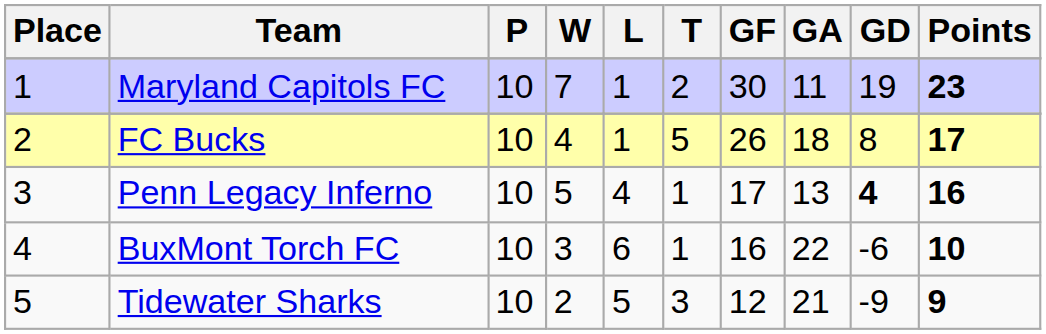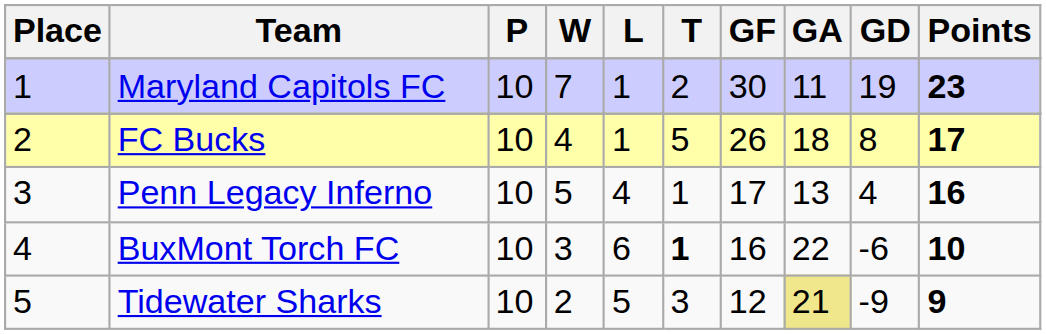(868, 193) bold -> (868, 193) normal
(680, 247) normal -> (680, 247) bold
(811, 301) no background -> (811, 301) khaki background
